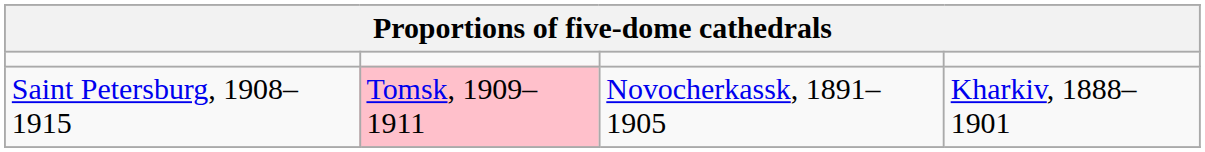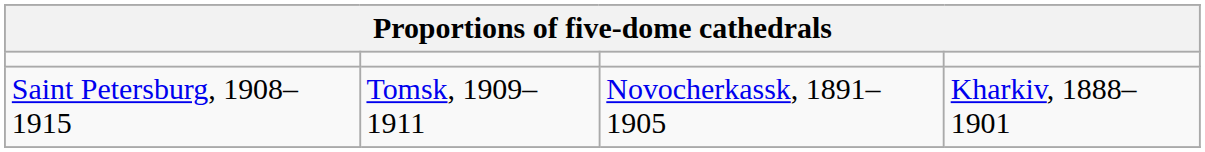(452, 106) pink background -> (452, 106) no background
